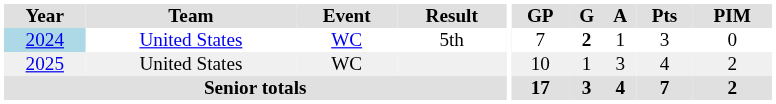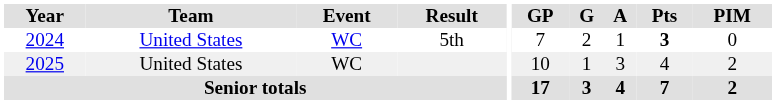(45, 39) lightblue background -> (45, 39) no background
(587, 39) bold -> (587, 39) normal
(665, 39) normal -> (665, 39) bold
